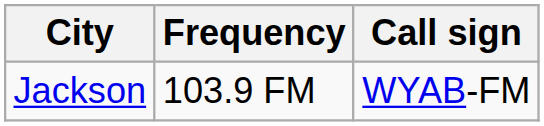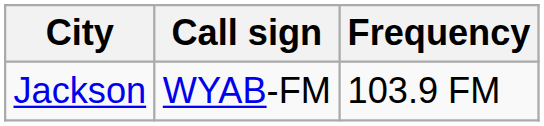columns swapped: (446, 33) <-> (254, 33)
